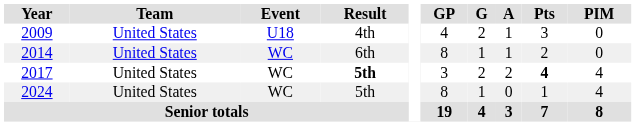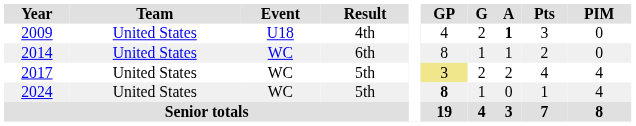(509, 33) normal -> (509, 33) bold
(365, 72) bold -> (365, 72) normal
(444, 72) no background -> (444, 72) khaki background
(544, 72) bold -> (544, 72) normal
(444, 92) normal -> (444, 92) bold
